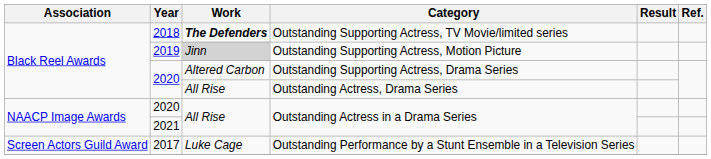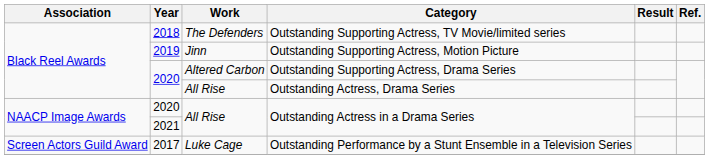(226, 32) bold -> (224, 32) normal
(196, 51) lightgrey background -> (196, 51) no background
